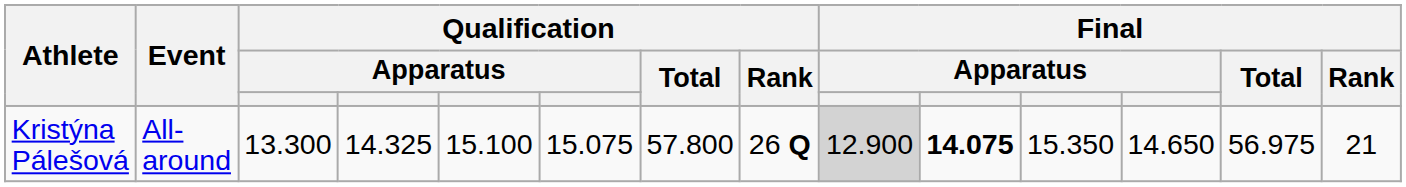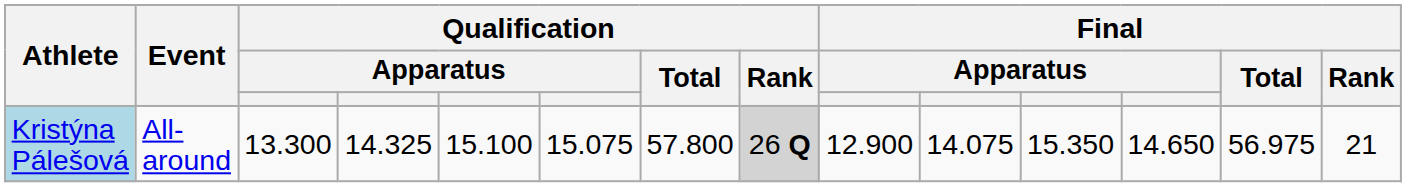(70, 144) no background -> (70, 144) lightblue background
(780, 144) no background -> (780, 144) lightgrey background
(869, 144) lightgrey background -> (869, 144) no background
(970, 144) bold -> (970, 144) normal
